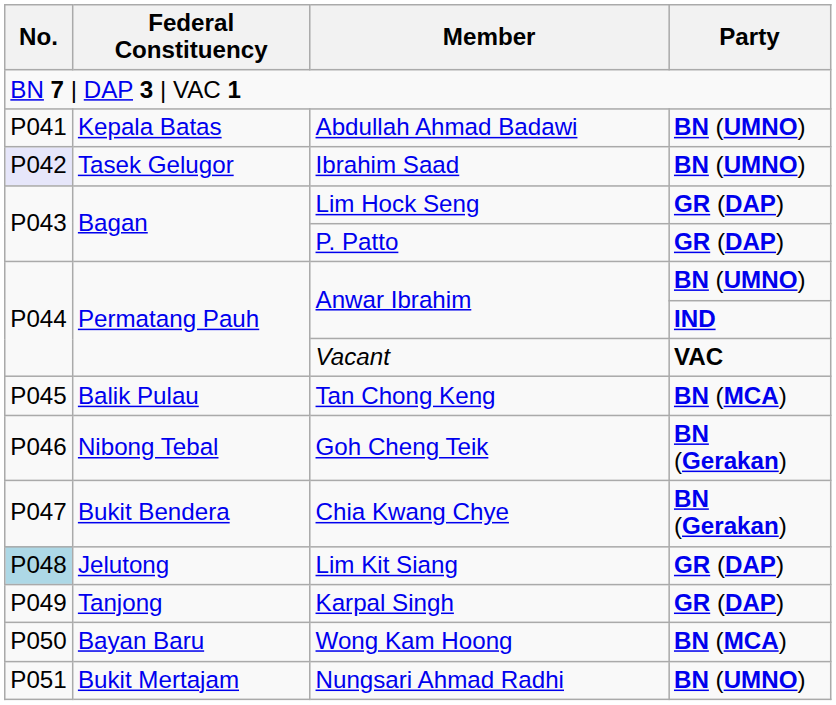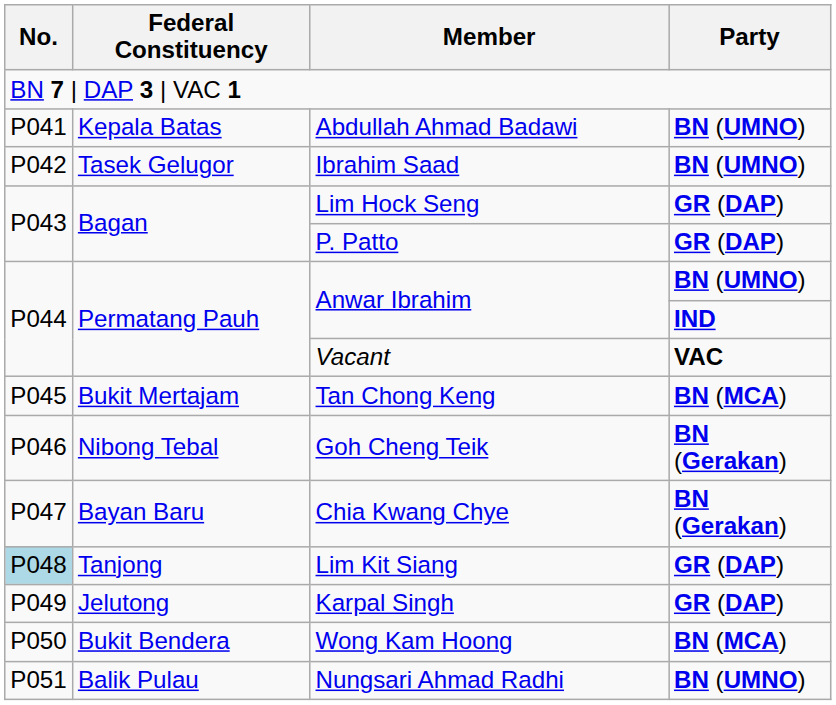(39, 165) lavender background -> (39, 165) no background
(138, 395) Balik Pulau -> (158, 395) Bukit Mertajam
(154, 513) Bukit Bendera -> (141, 513) Bayan Baru
(124, 564) Jelutong -> (120, 564) Tanjong
(120, 603) Tanjong -> (124, 603) Jelutong
(141, 641) Bayan Baru -> (154, 641) Bukit Bendera
(158, 679) Bukit Mertajam -> (138, 679) Balik Pulau
